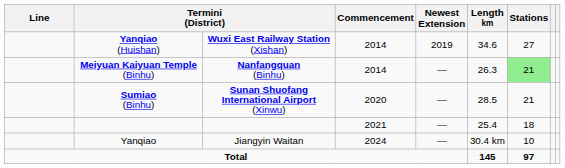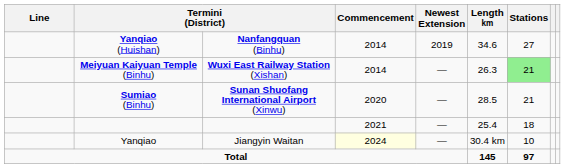(269, 45) Wuxi East Railway Station (Xishan) -> (269, 45) Nanfangquan (Binhu)
(269, 70) Nanfangquan (Binhu) -> (269, 70) Wuxi East Railway Station (Xishan)
(376, 141) no background -> (376, 141) lightyellow background
